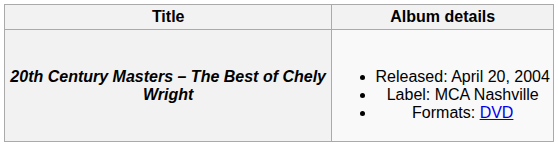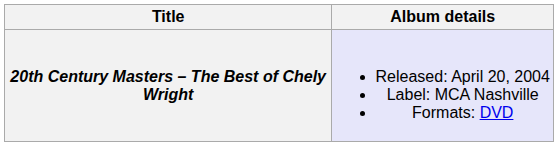(443, 95) no background -> (443, 95) lavender background
